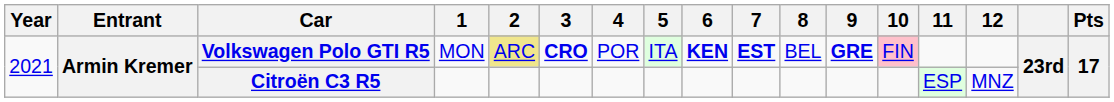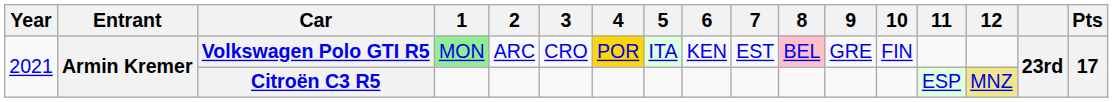(462, 51) no background -> (462, 51) lightgreen background
(514, 51) khaki background -> (514, 51) no background
(566, 51) bold -> (566, 51) normal
(618, 51) no background -> (618, 51) gold background
(707, 51) bold -> (707, 51) normal
(756, 51) bold -> (755, 51) normal
(803, 51) no background -> (802, 51) pink background
(852, 51) bold -> (851, 51) normal
(898, 51) pink background -> (897, 51) no background
(993, 82) no background -> (991, 82) khaki background
